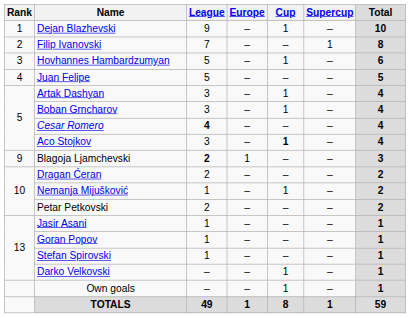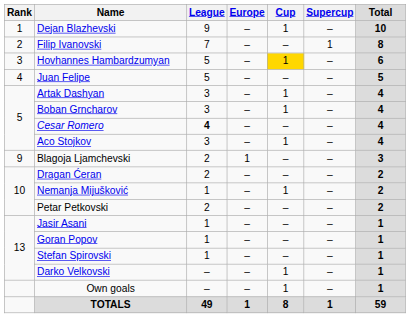(285, 61) no background -> (285, 61) gold background
(285, 142) bold -> (285, 142) normal
(207, 158) bold -> (207, 158) normal
